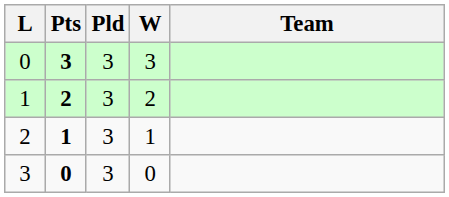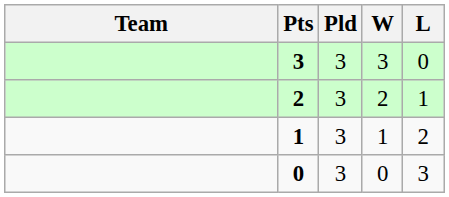columns swapped: (307, 23) <-> (25, 23)
